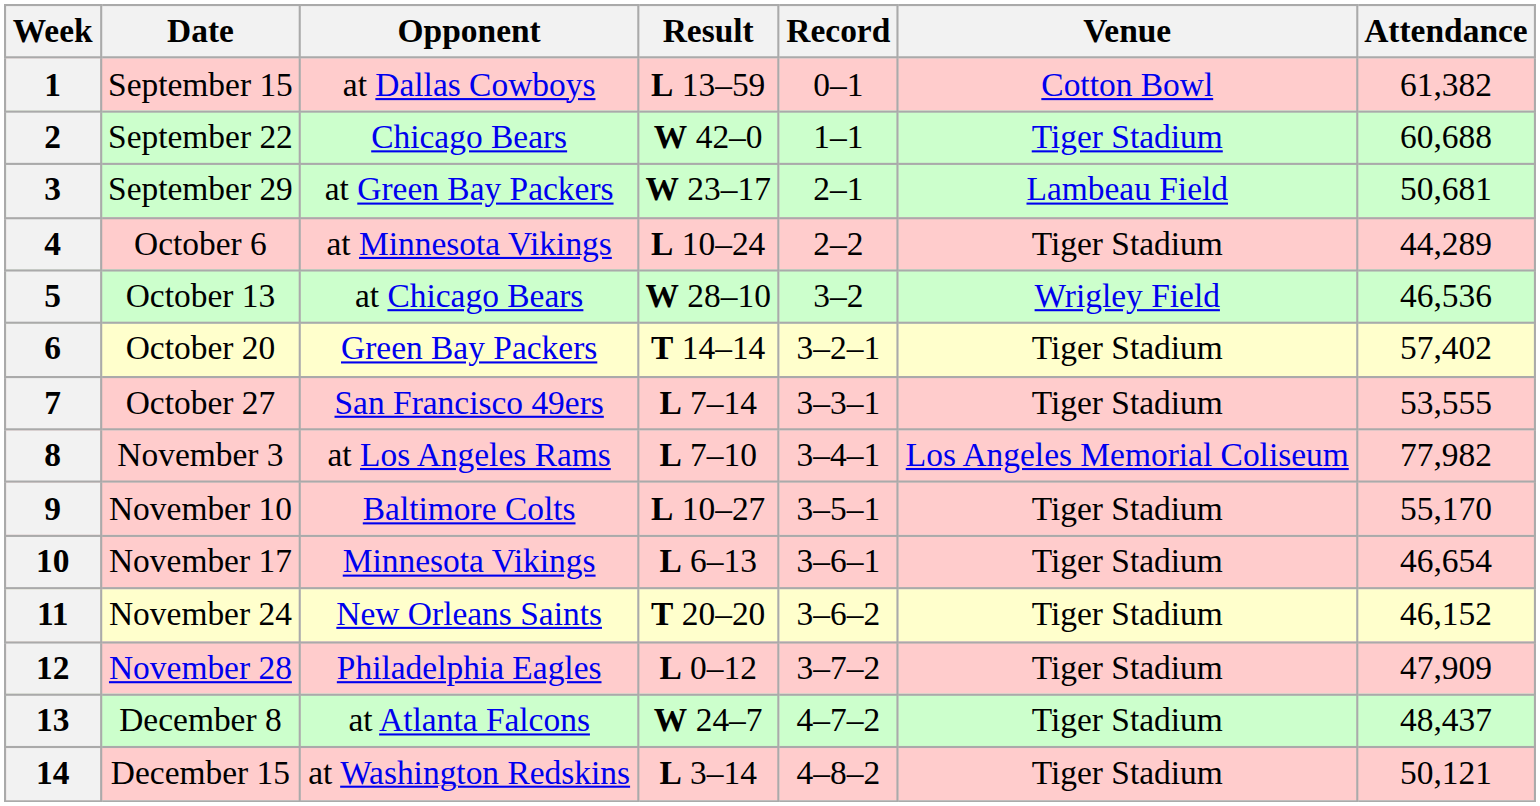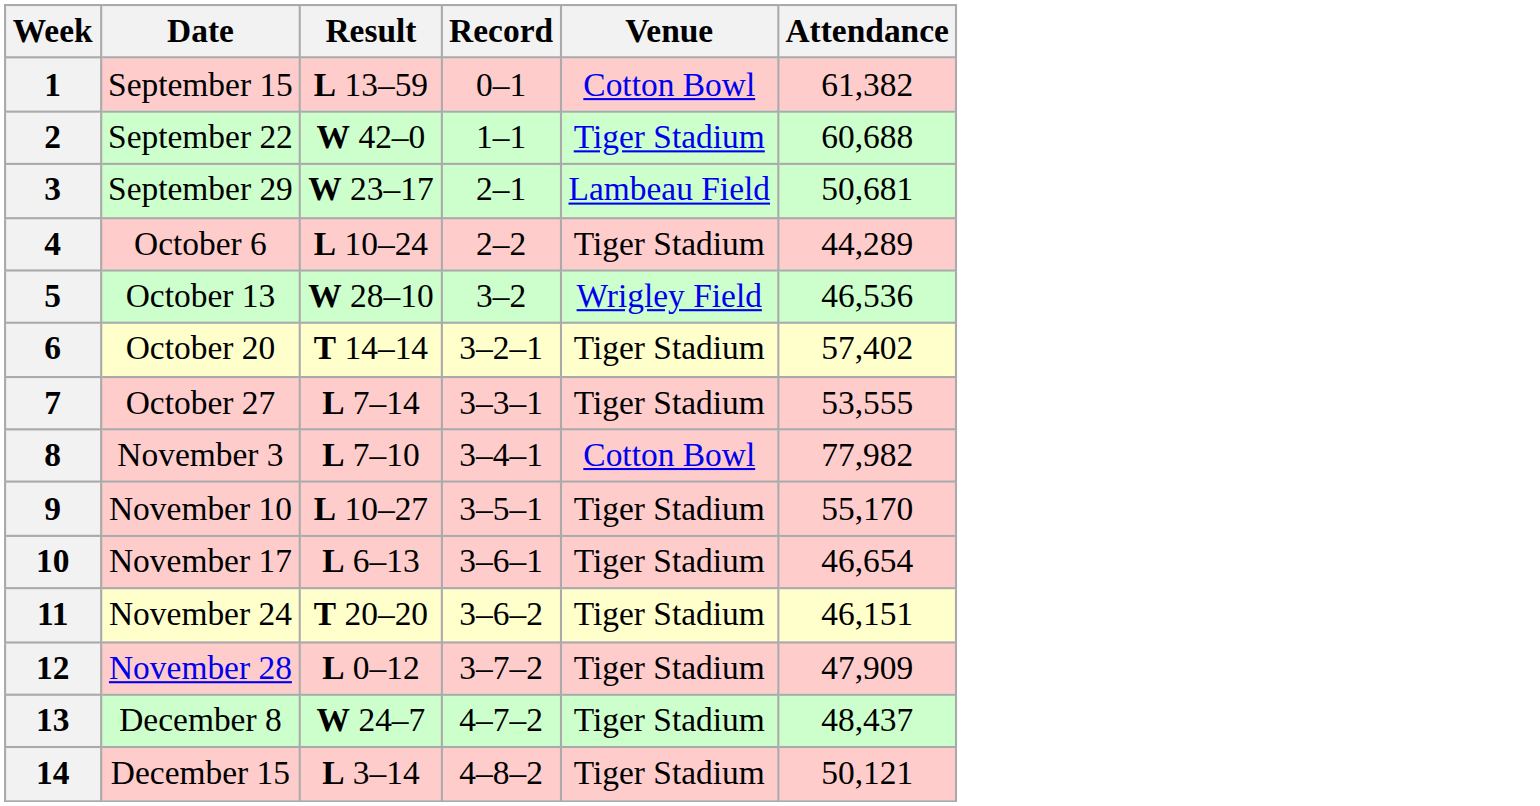- column: (469, 31)
(1127, 455) Los Angeles Memorial Coliseum -> (669, 455) Cotton Bowl
(1446, 614) 46,152 -> (867, 614) 46,151
